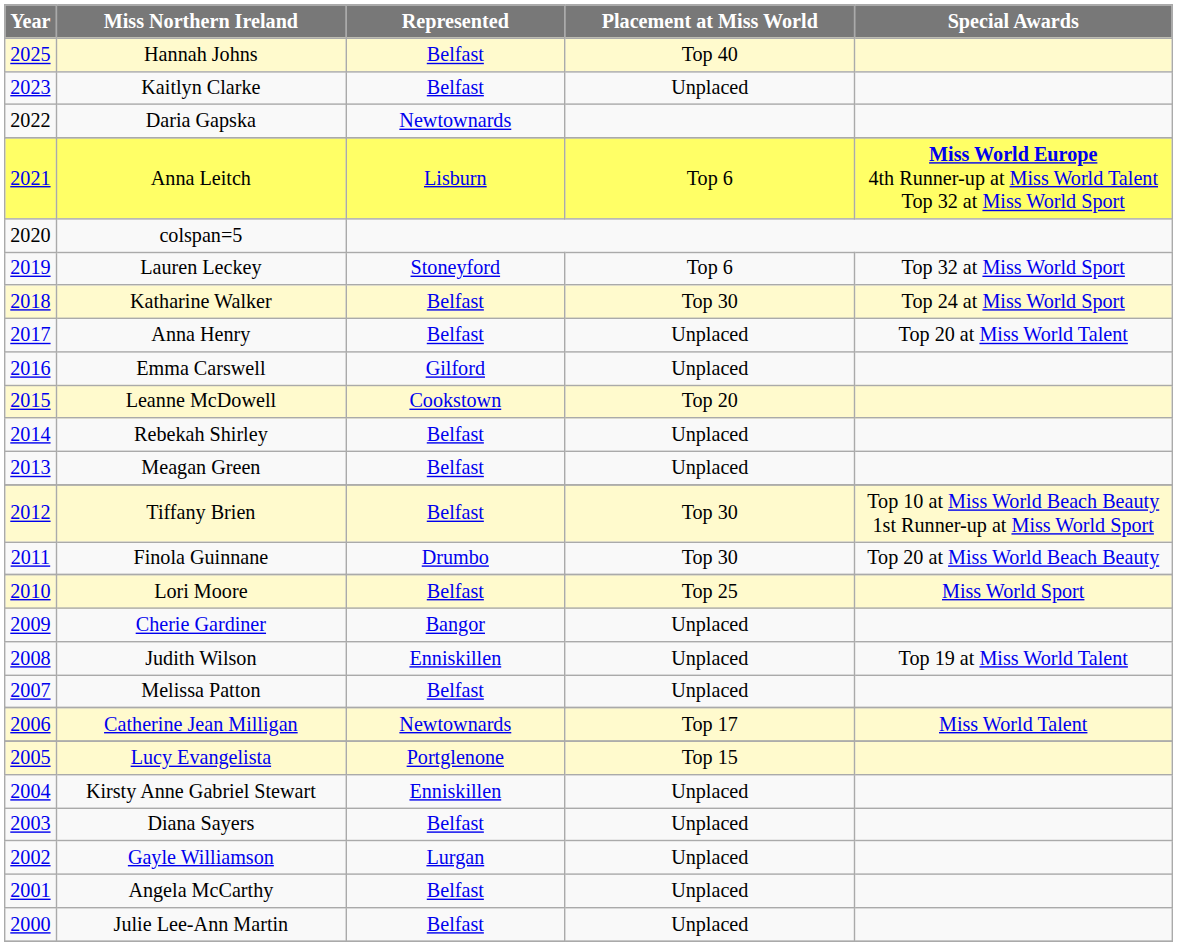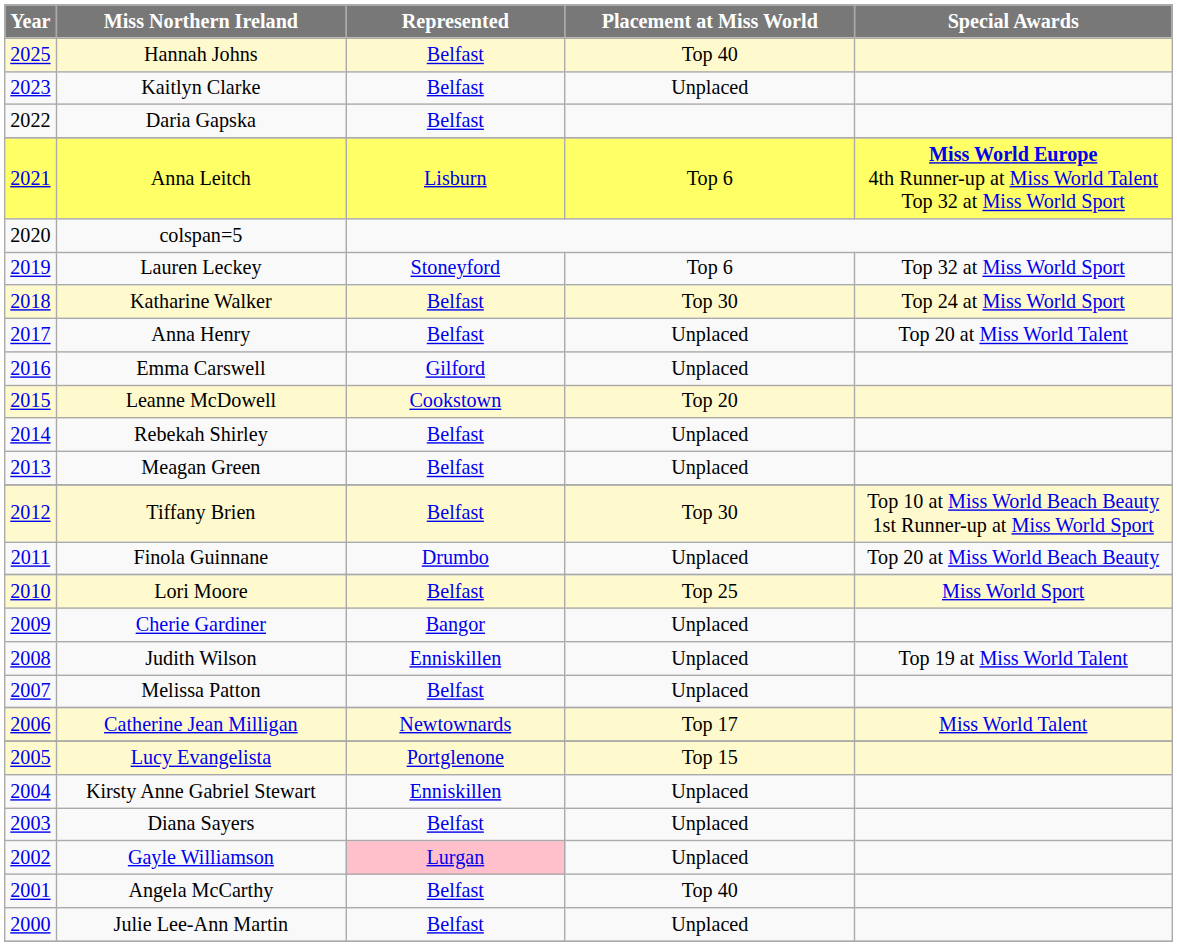(455, 121) Newtownards -> (455, 121) Belfast
(710, 558) Top 30 -> (710, 558) Unplaced
(455, 857) no background -> (455, 857) pink background
(710, 890) Unplaced -> (710, 890) Top 40
